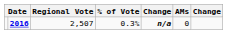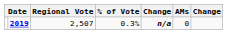(19, 23) 2016 -> (19, 23) 2019
